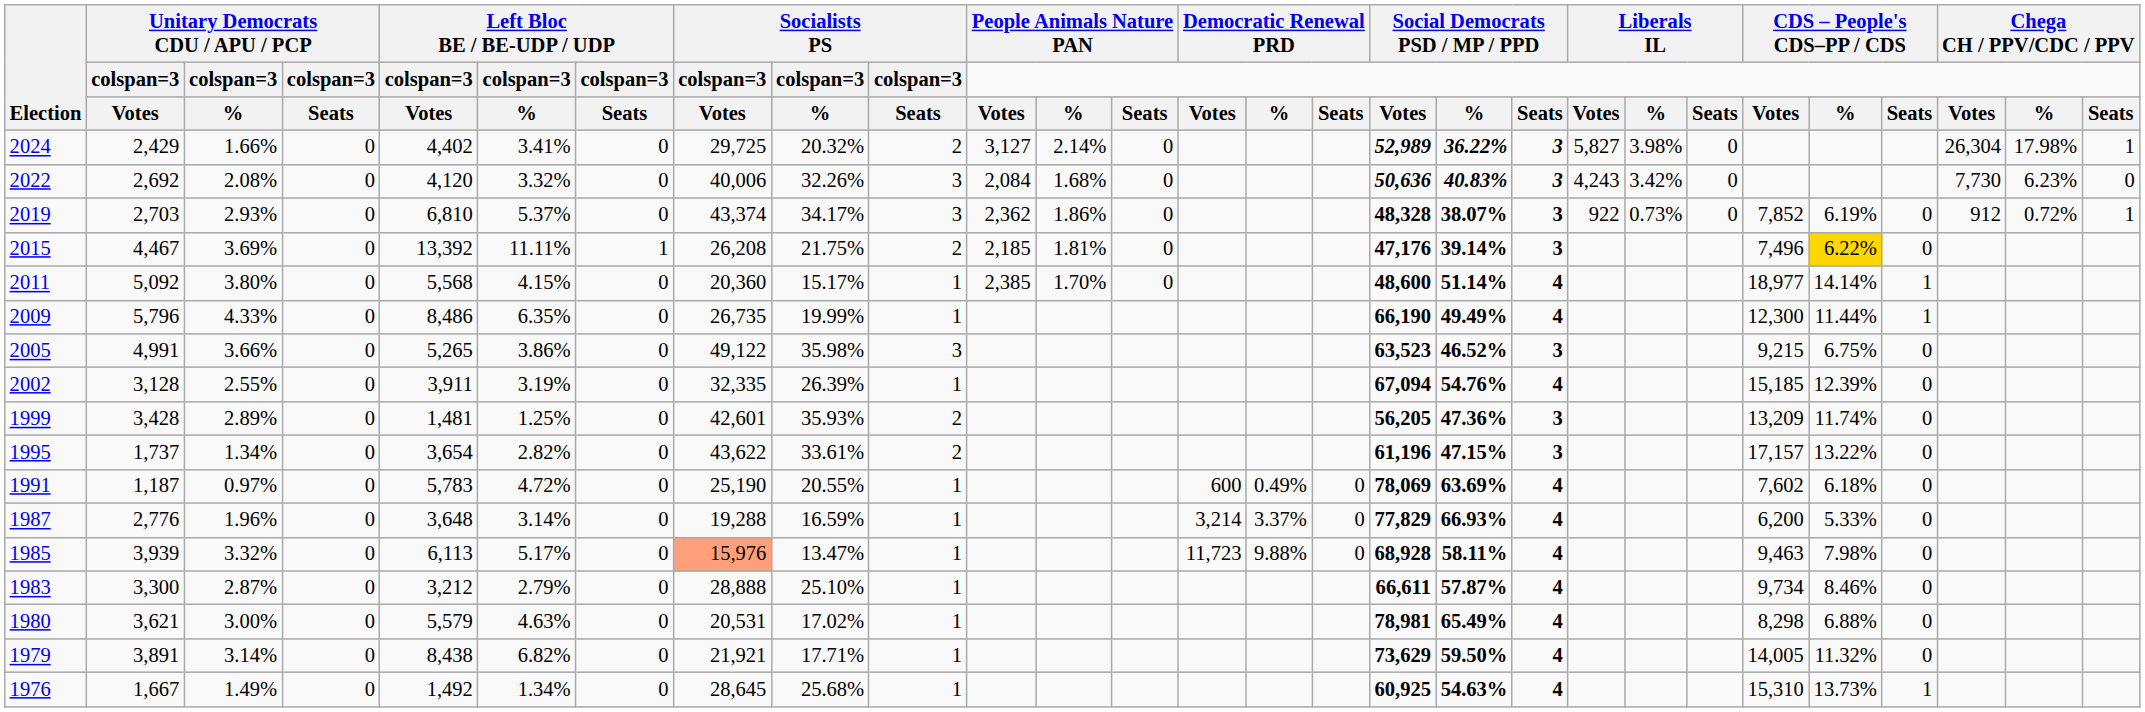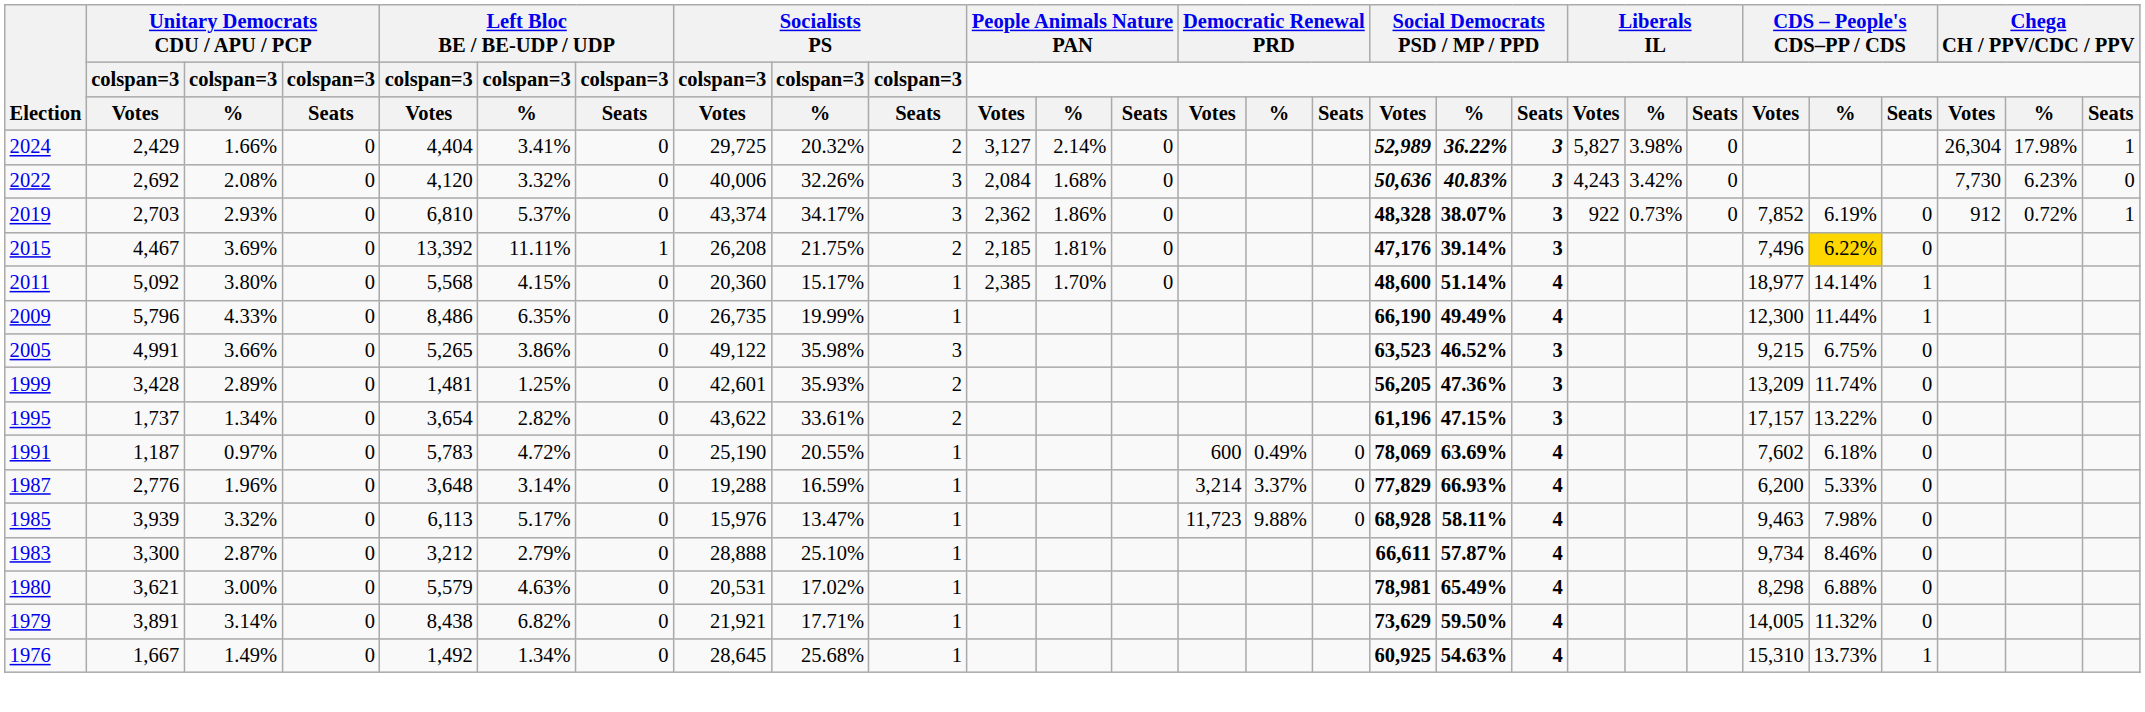(450, 146) 4,402 -> (450, 146) 4,404
- row: (30, 384)
(738, 553) lightsalmon background -> (738, 519) no background
